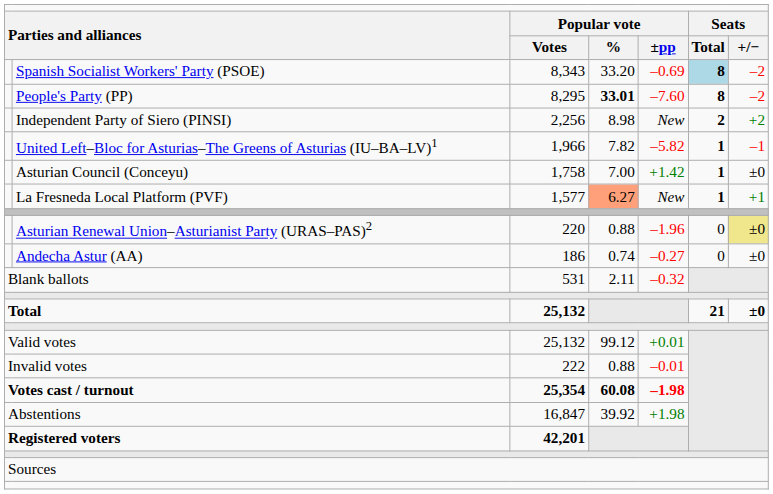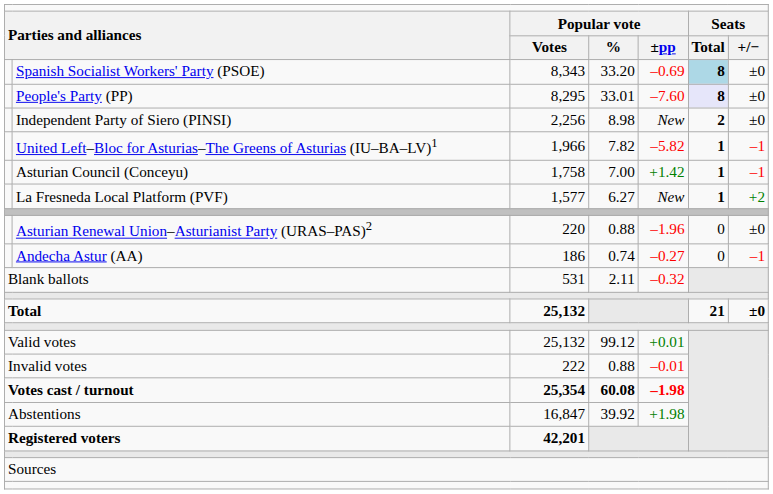(757, 71) –2 -> (757, 71) ±0
(618, 95) bold -> (618, 95) normal
(721, 95) no background -> (721, 95) lavender background
(757, 95) –2 -> (757, 95) ±0
(757, 119) +2 -> (757, 119) ±0
(757, 172) ±0 -> (757, 172) –1
(621, 196) lightsalmon background -> (621, 196) no background
(757, 196) +1 -> (757, 196) +2
(757, 229) khaki background -> (757, 229) no background
(757, 255) ±0 -> (757, 255) –1
